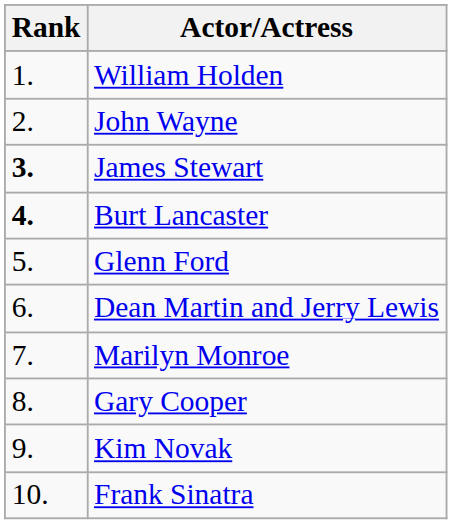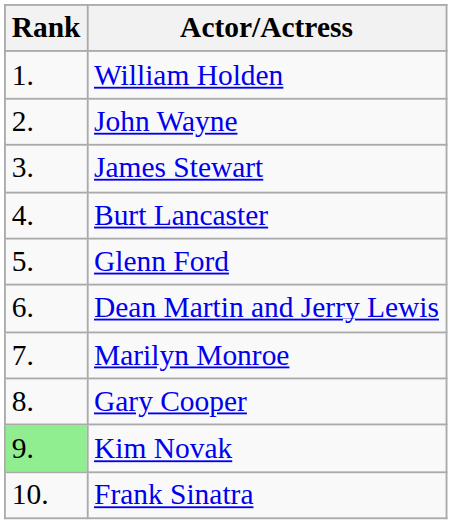(23, 167) bold -> (23, 167) normal
(23, 214) bold -> (23, 214) normal
(23, 448) no background -> (23, 448) lightgreen background
